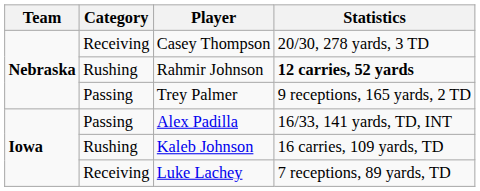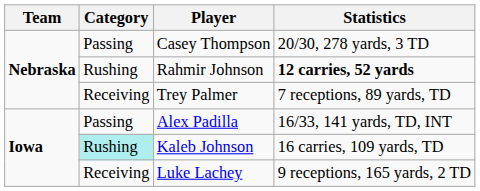(116, 43) Receiving -> (108, 43) Passing
(108, 95) Passing -> (116, 95) Receiving
(374, 95) 9 receptions, 165 yards, 2 TD -> (364, 95) 7 receptions, 89 yards, TD
(110, 147) no background -> (110, 147) paleturquoise background
(364, 173) 7 receptions, 89 yards, TD -> (374, 173) 9 receptions, 165 yards, 2 TD
